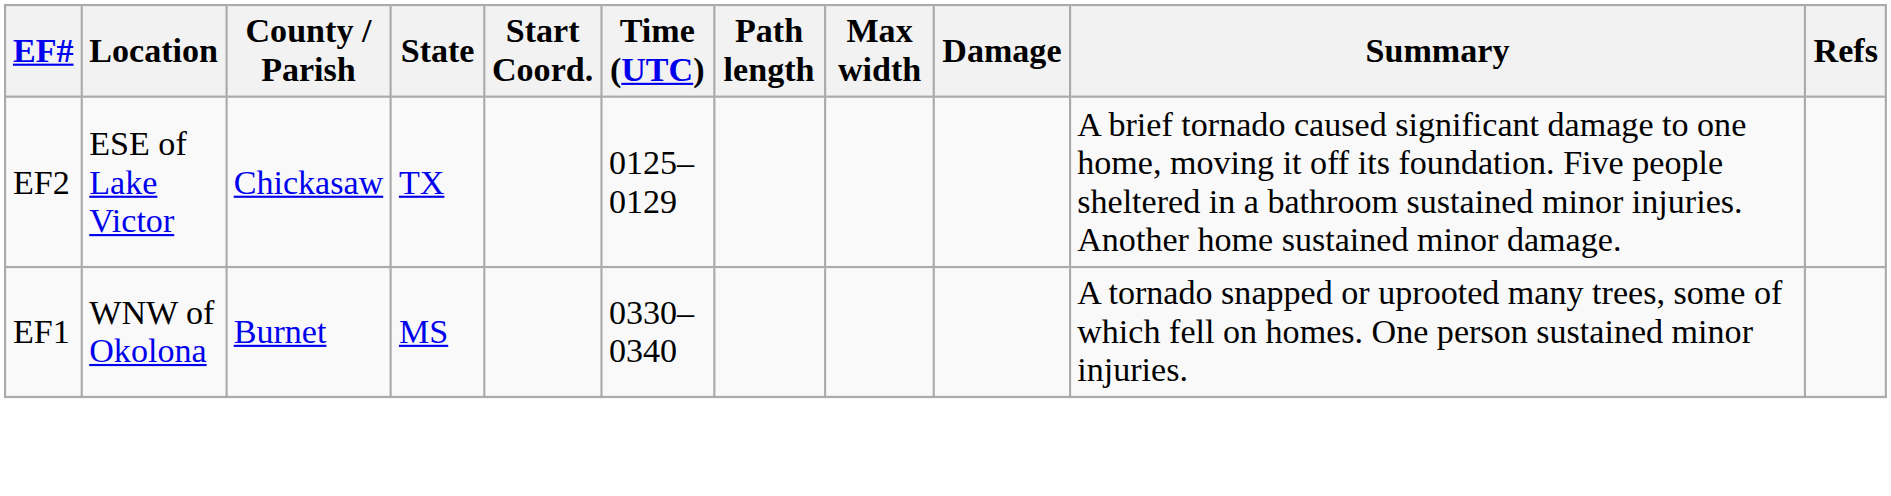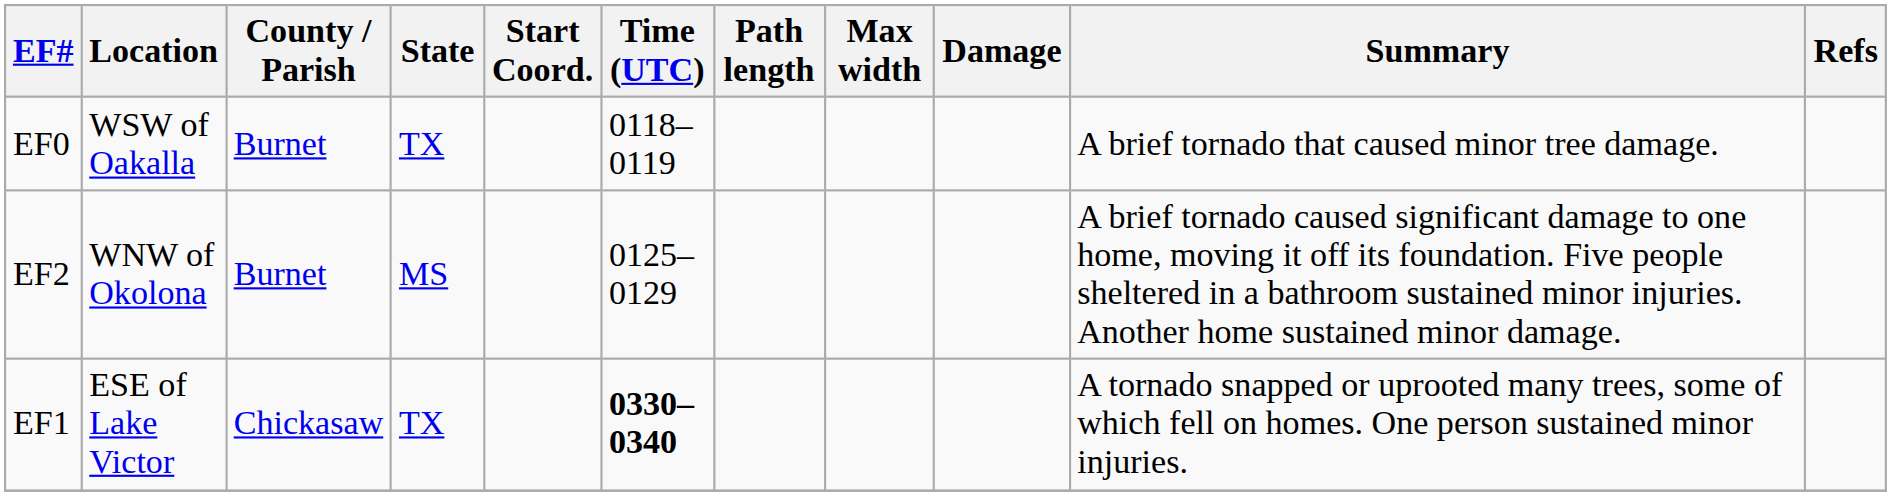+ row: (41, 143)
(138, 181) ESE of Lake Victor -> (152, 273) WNW of Okolona
(308, 181) Chickasaw -> (280, 273) Burnet
(422, 181) TX -> (424, 273) MS
(152, 331) WNW of Okolona -> (138, 423) ESE of Lake Victor
(280, 331) Burnet -> (308, 423) Chickasaw
(424, 331) MS -> (422, 423) TX
(652, 331) normal -> (652, 423) bold
